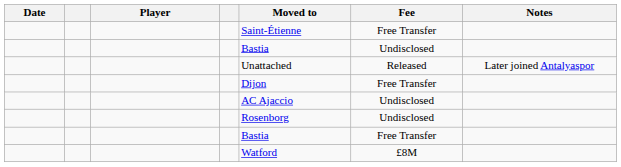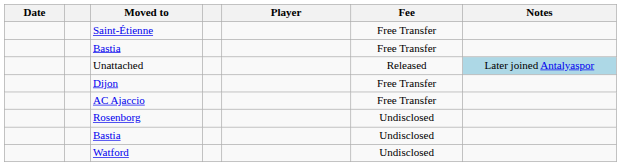columns swapped: (155, 13) <-> (295, 13)
(407, 48) Undisclosed -> (407, 48) Free Transfer
(539, 65) no background -> (539, 65) lightblue background
(407, 100) Undisclosed -> (407, 100) Free Transfer
(407, 135) Free Transfer -> (407, 135) Undisclosed
(407, 153) £8M -> (407, 153) Undisclosed
